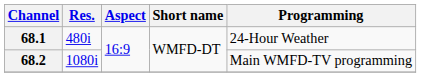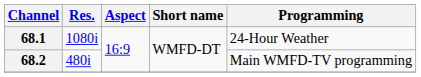(78, 38) 480i -> (82, 38) 1080i
(82, 60) 1080i -> (78, 60) 480i
